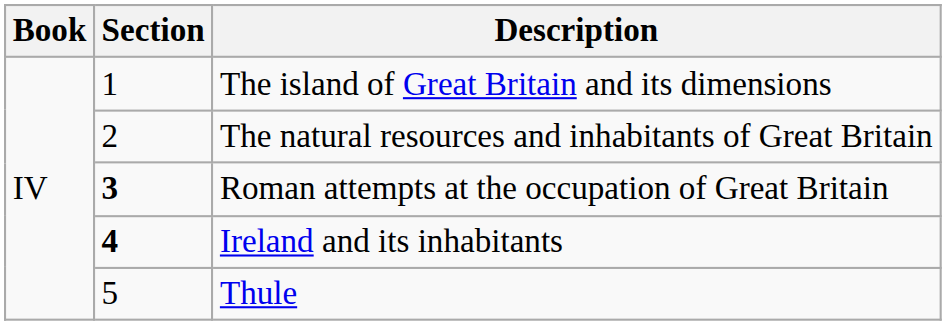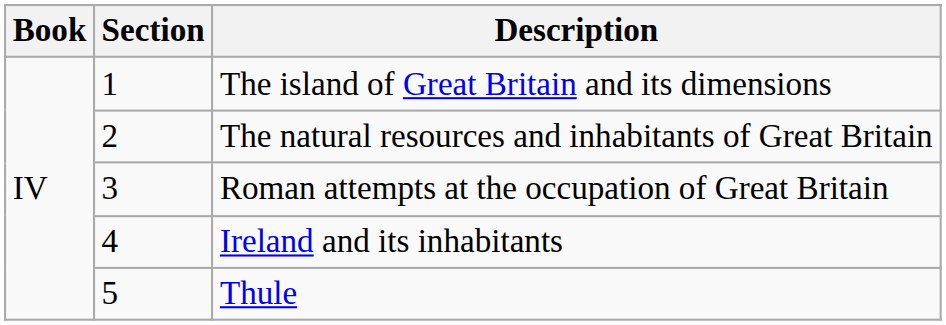(110, 188) bold -> (110, 188) normal
(110, 240) bold -> (110, 240) normal
